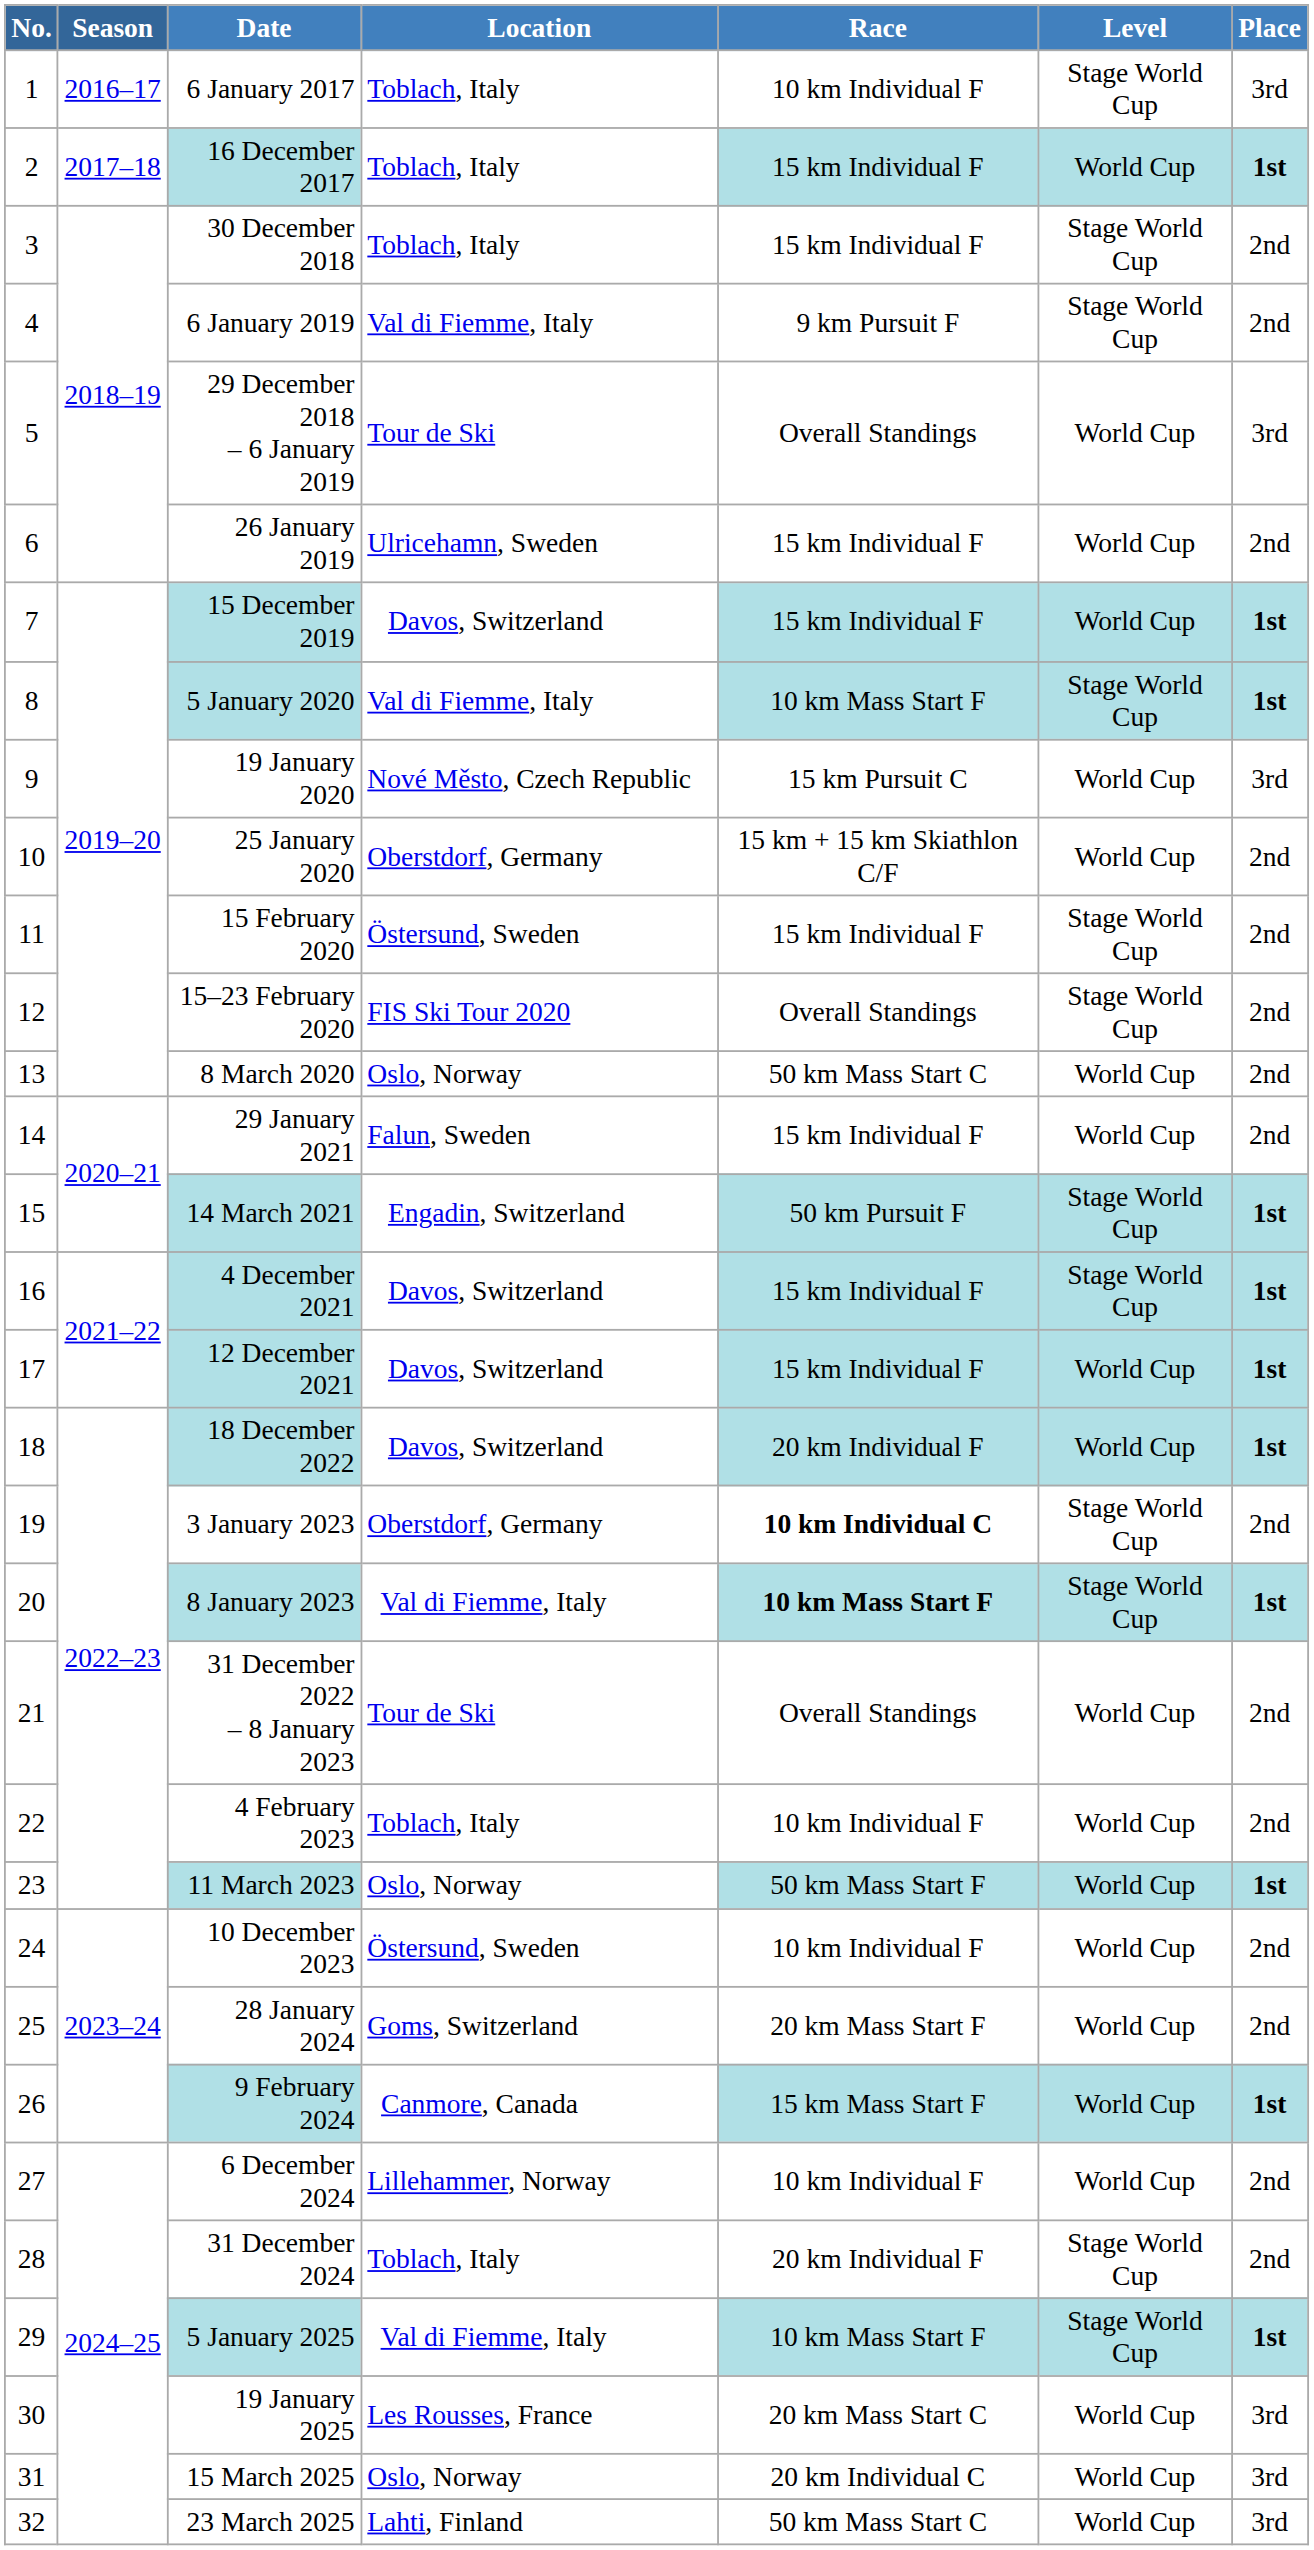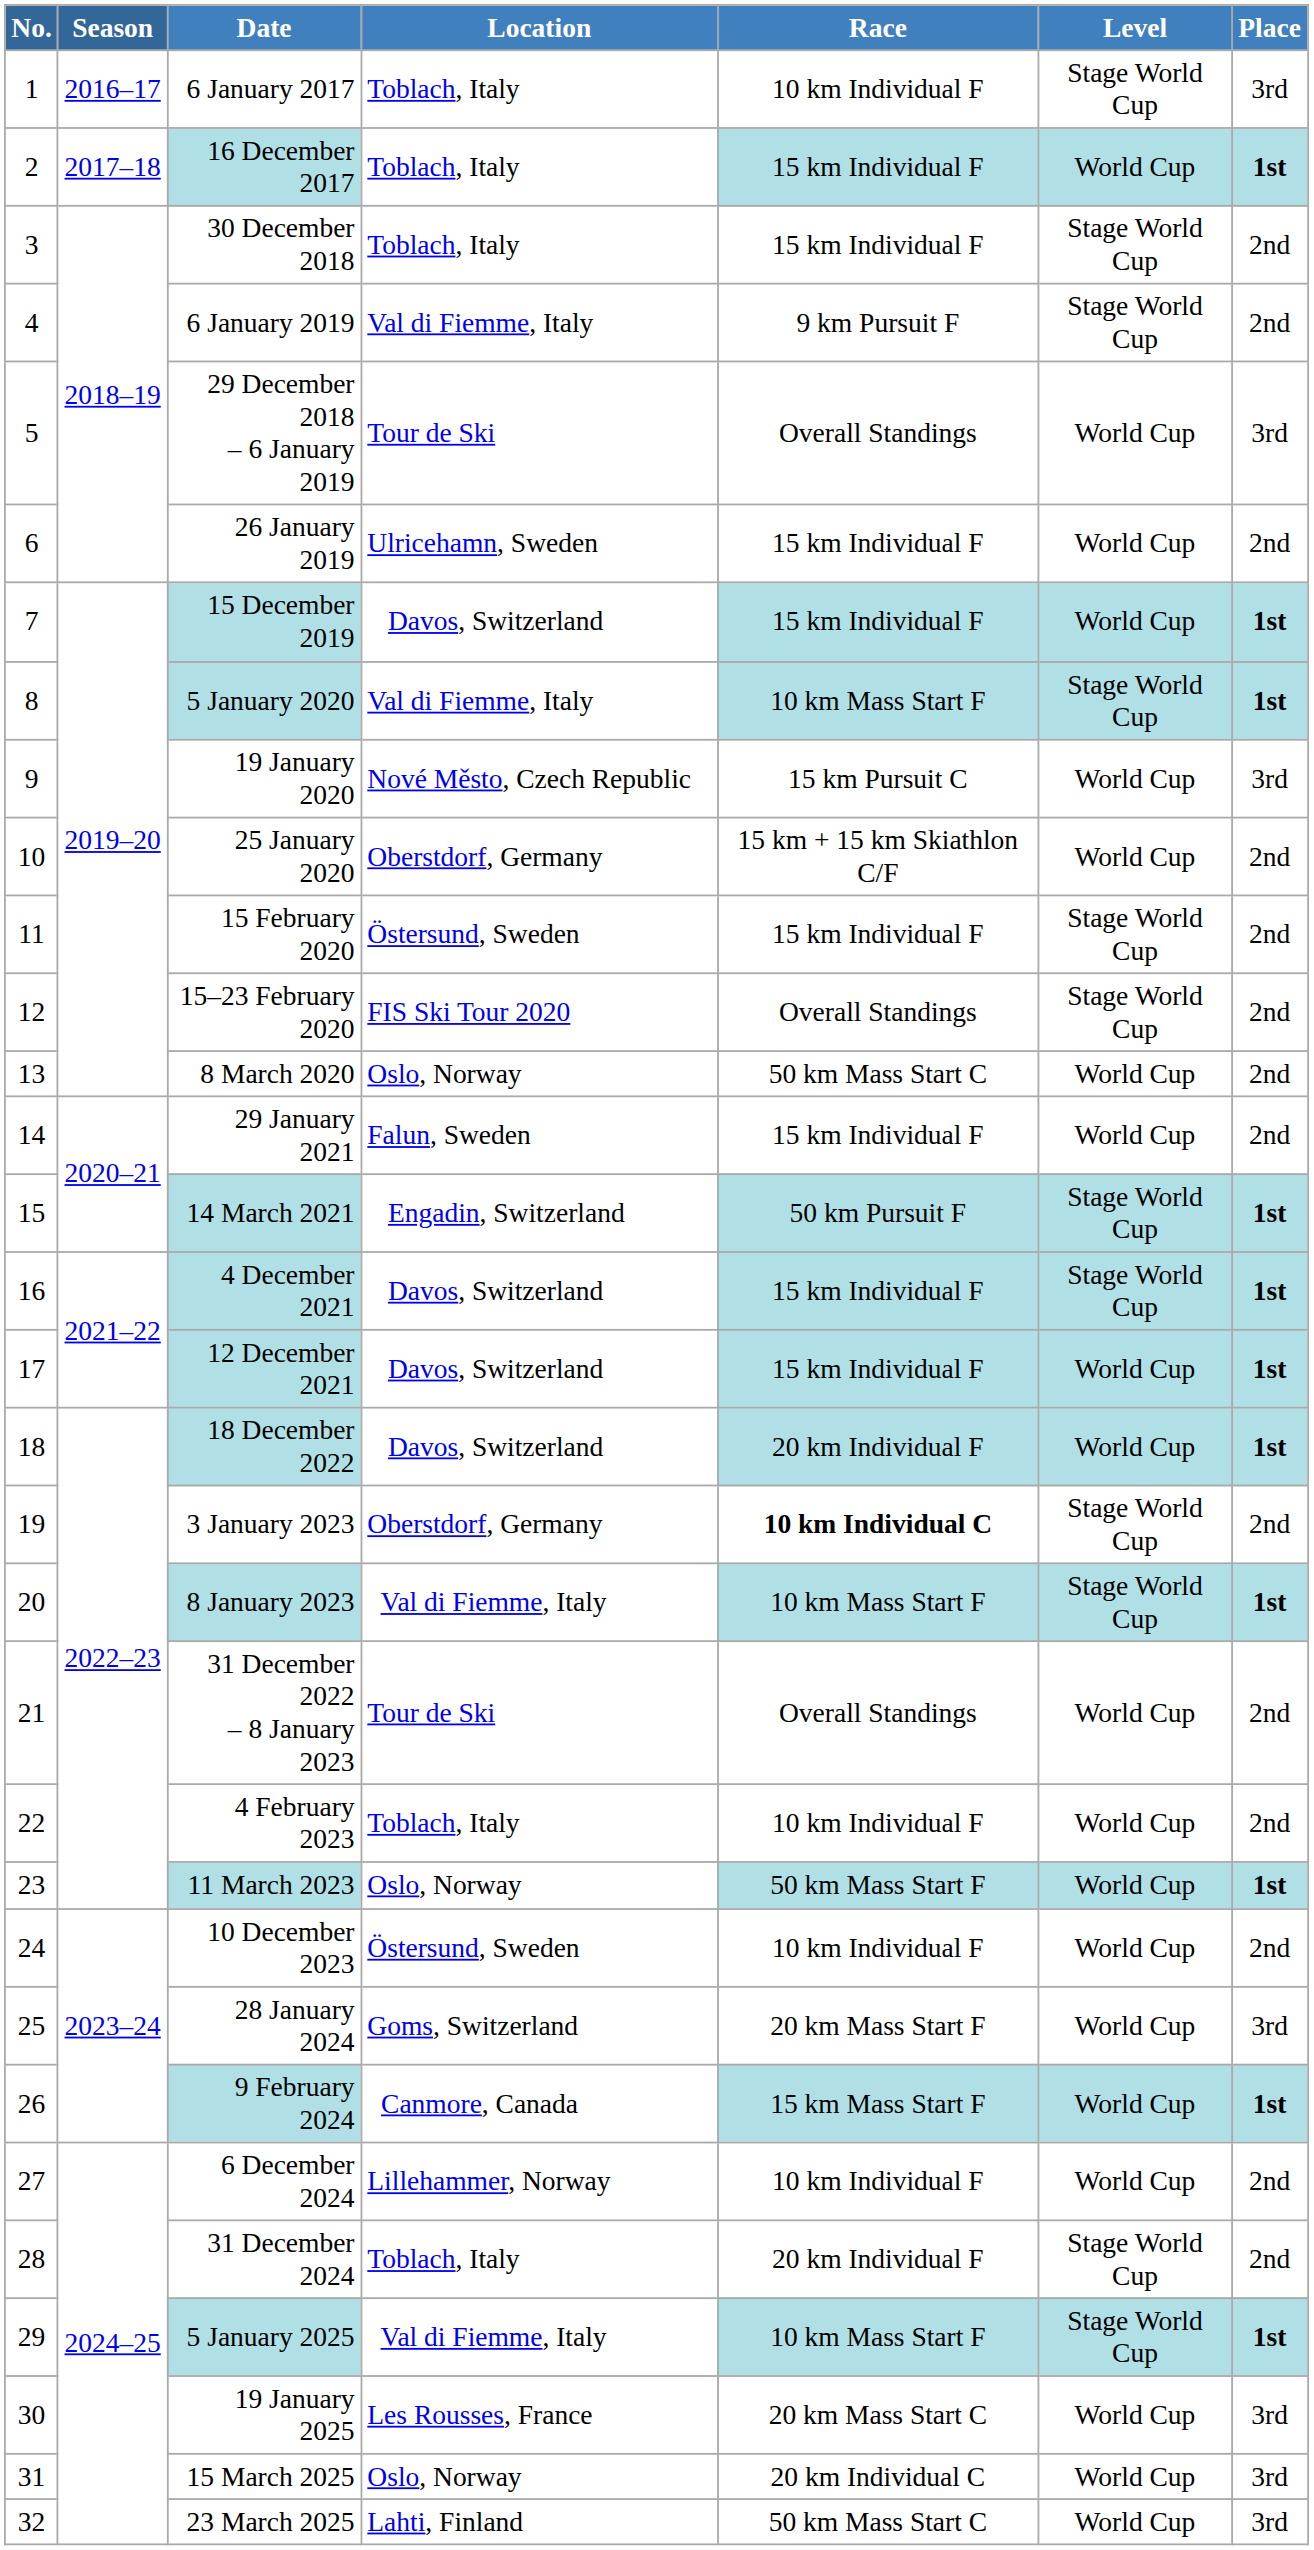(878, 1602) bold -> (878, 1602) normal
(1270, 2024) 2nd -> (1270, 2024) 3rd
